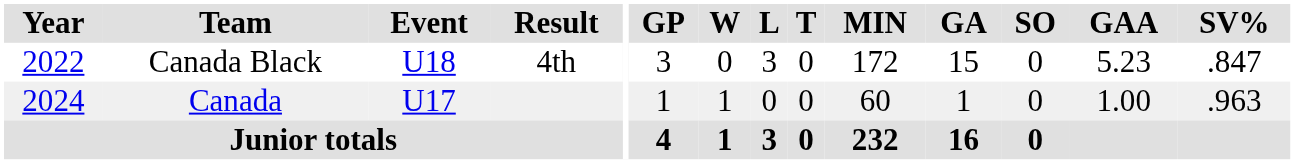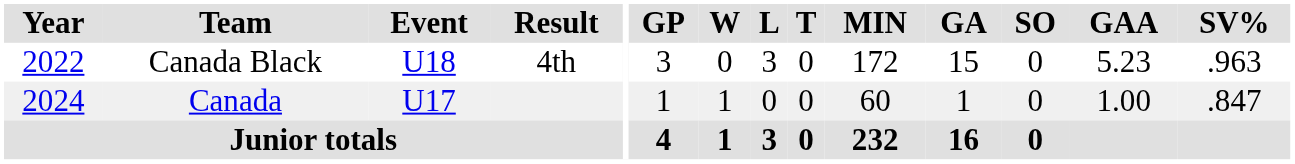(1234, 61) .847 -> (1234, 61) .963
(1234, 100) .963 -> (1234, 100) .847
